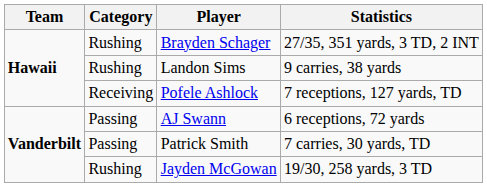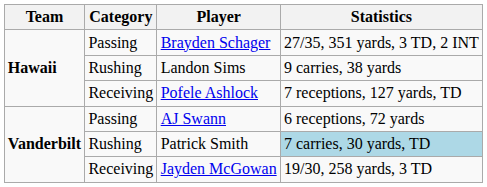(115, 42) Rushing -> (113, 42) Passing
(113, 144) Passing -> (115, 144) Rushing
(357, 144) no background -> (357, 144) lightblue background
(115, 169) Rushing -> (121, 169) Receiving
